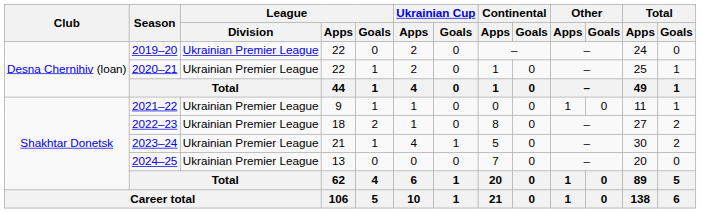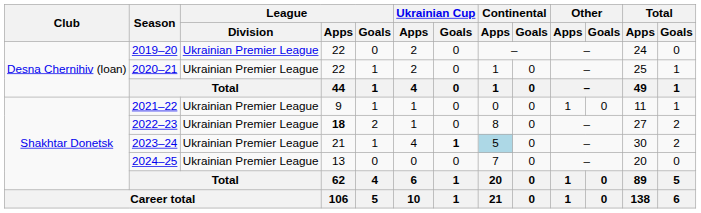(338, 124) normal -> (338, 124) bold
(456, 143) normal -> (456, 143) bold
(495, 143) no background -> (495, 143) lightblue background
